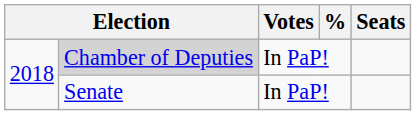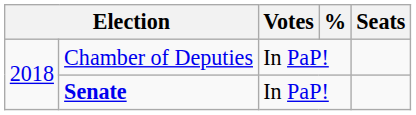(159, 57) lightgrey background -> (159, 57) no background
(94, 92) normal -> (95, 92) bold
